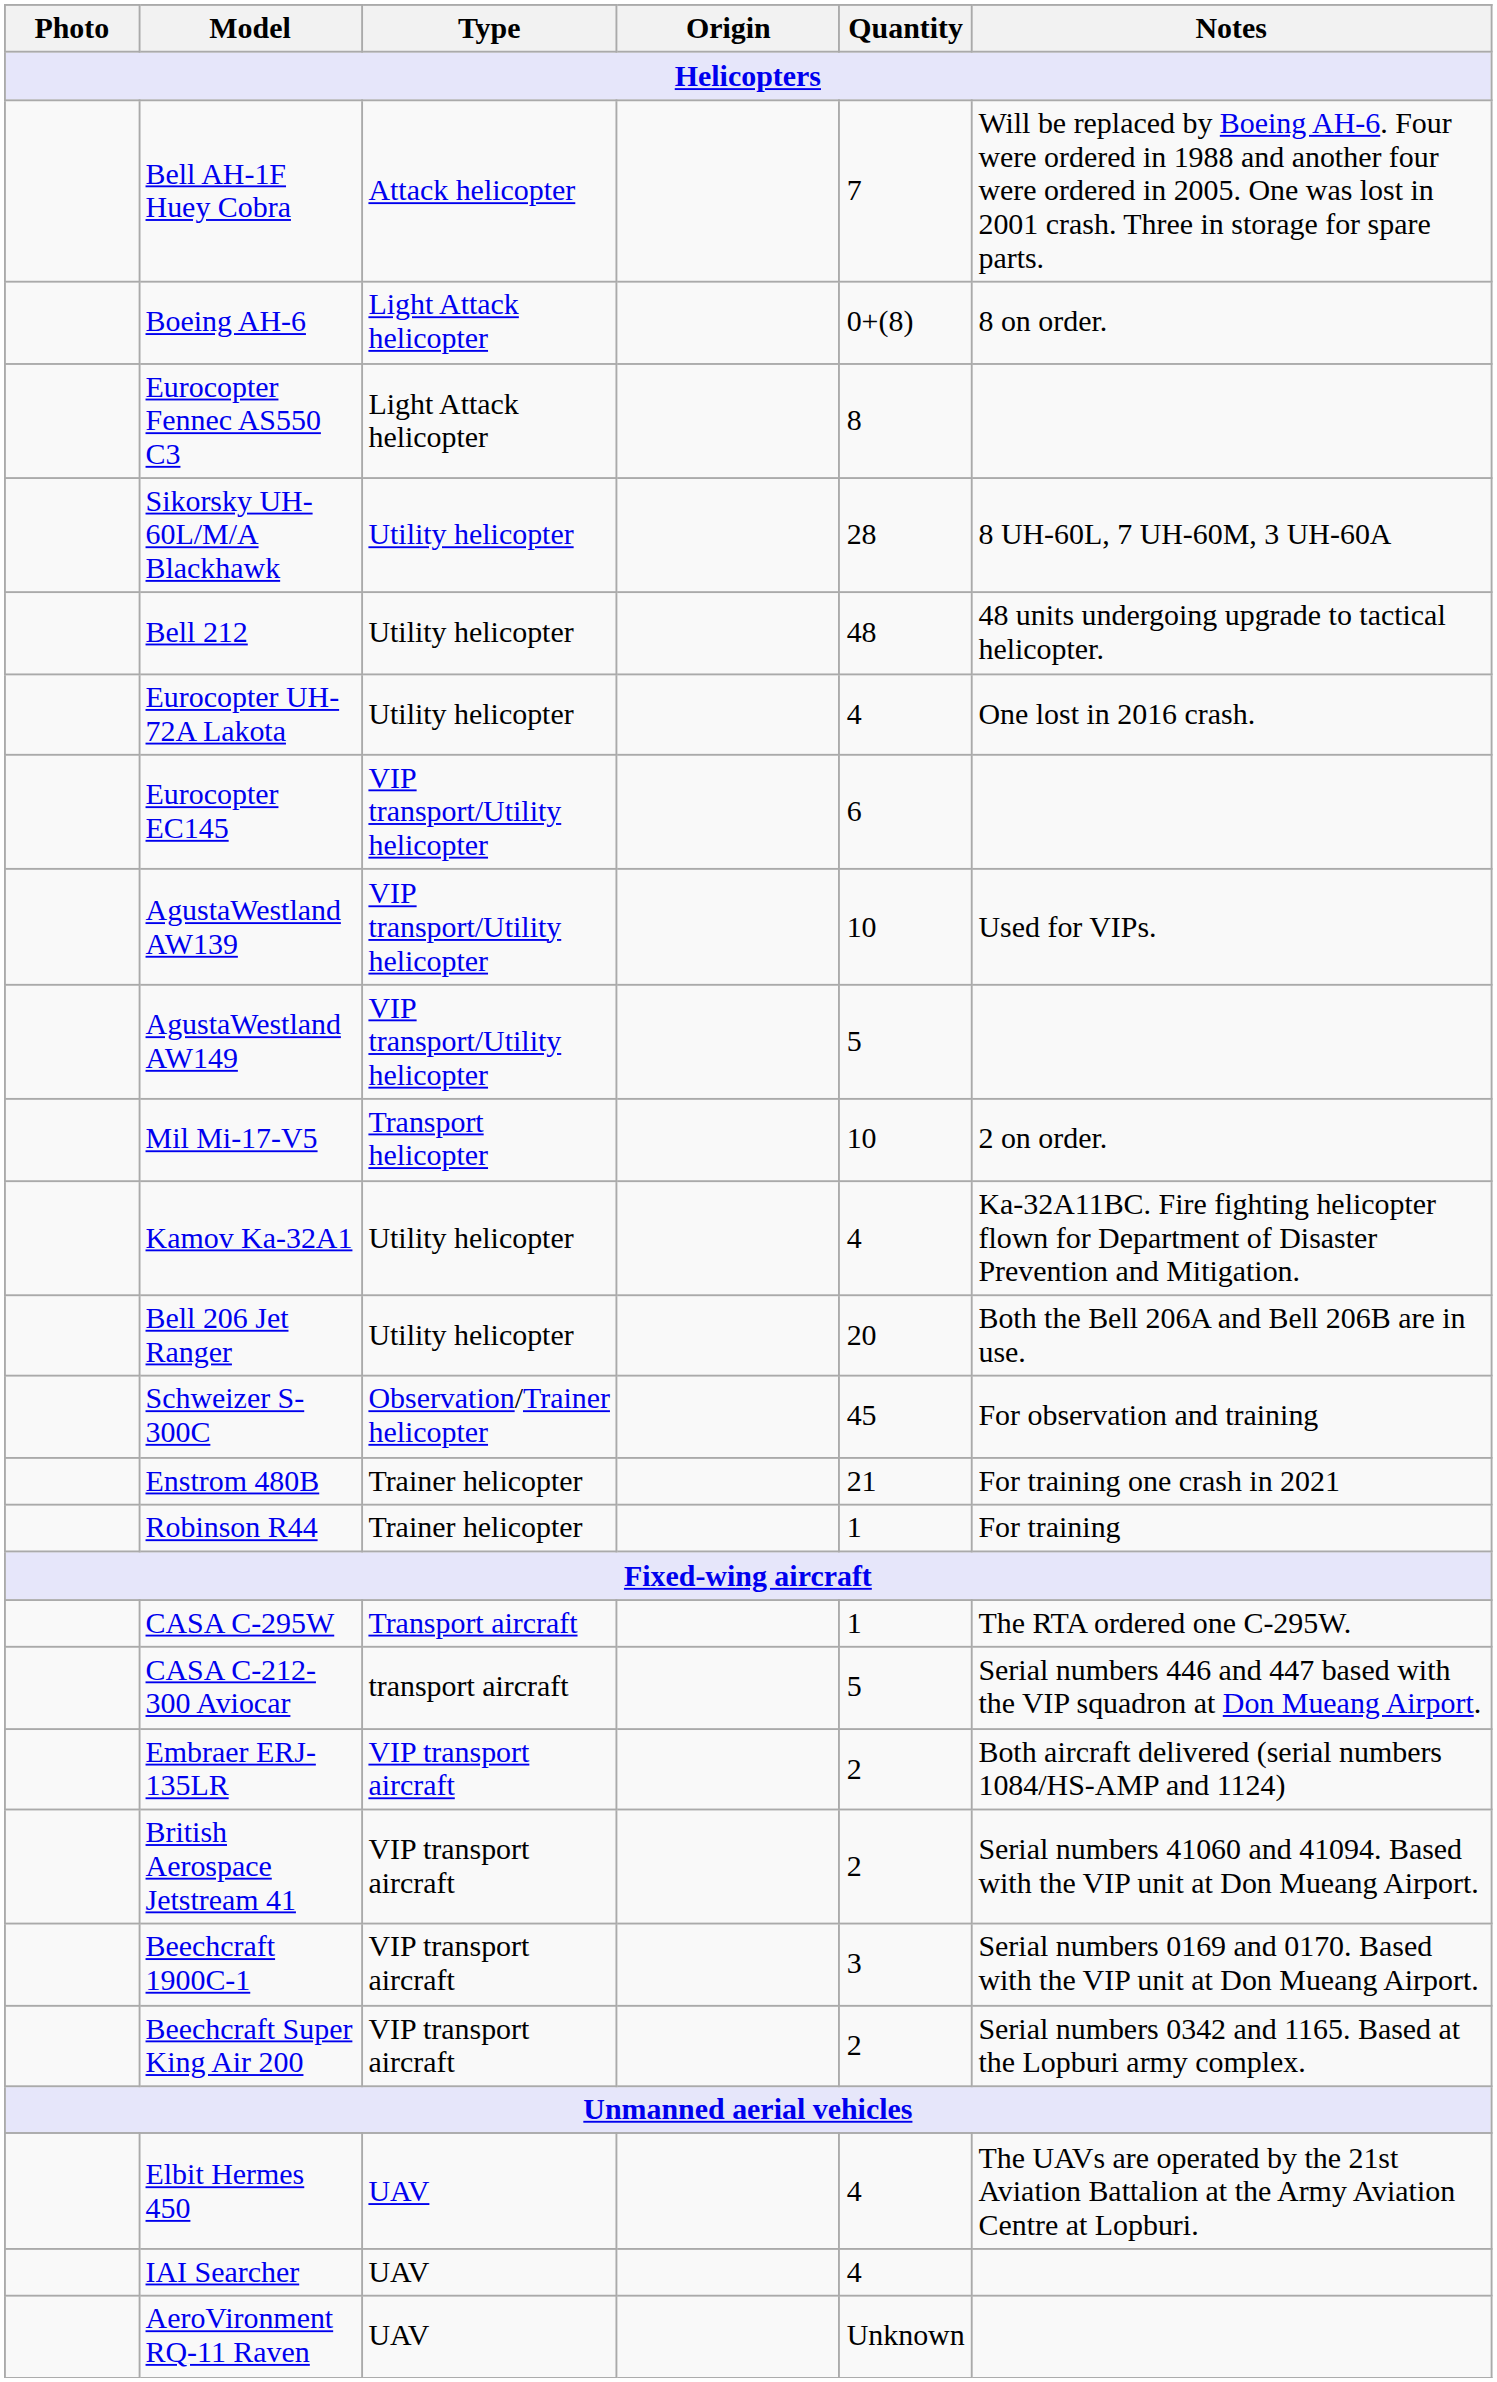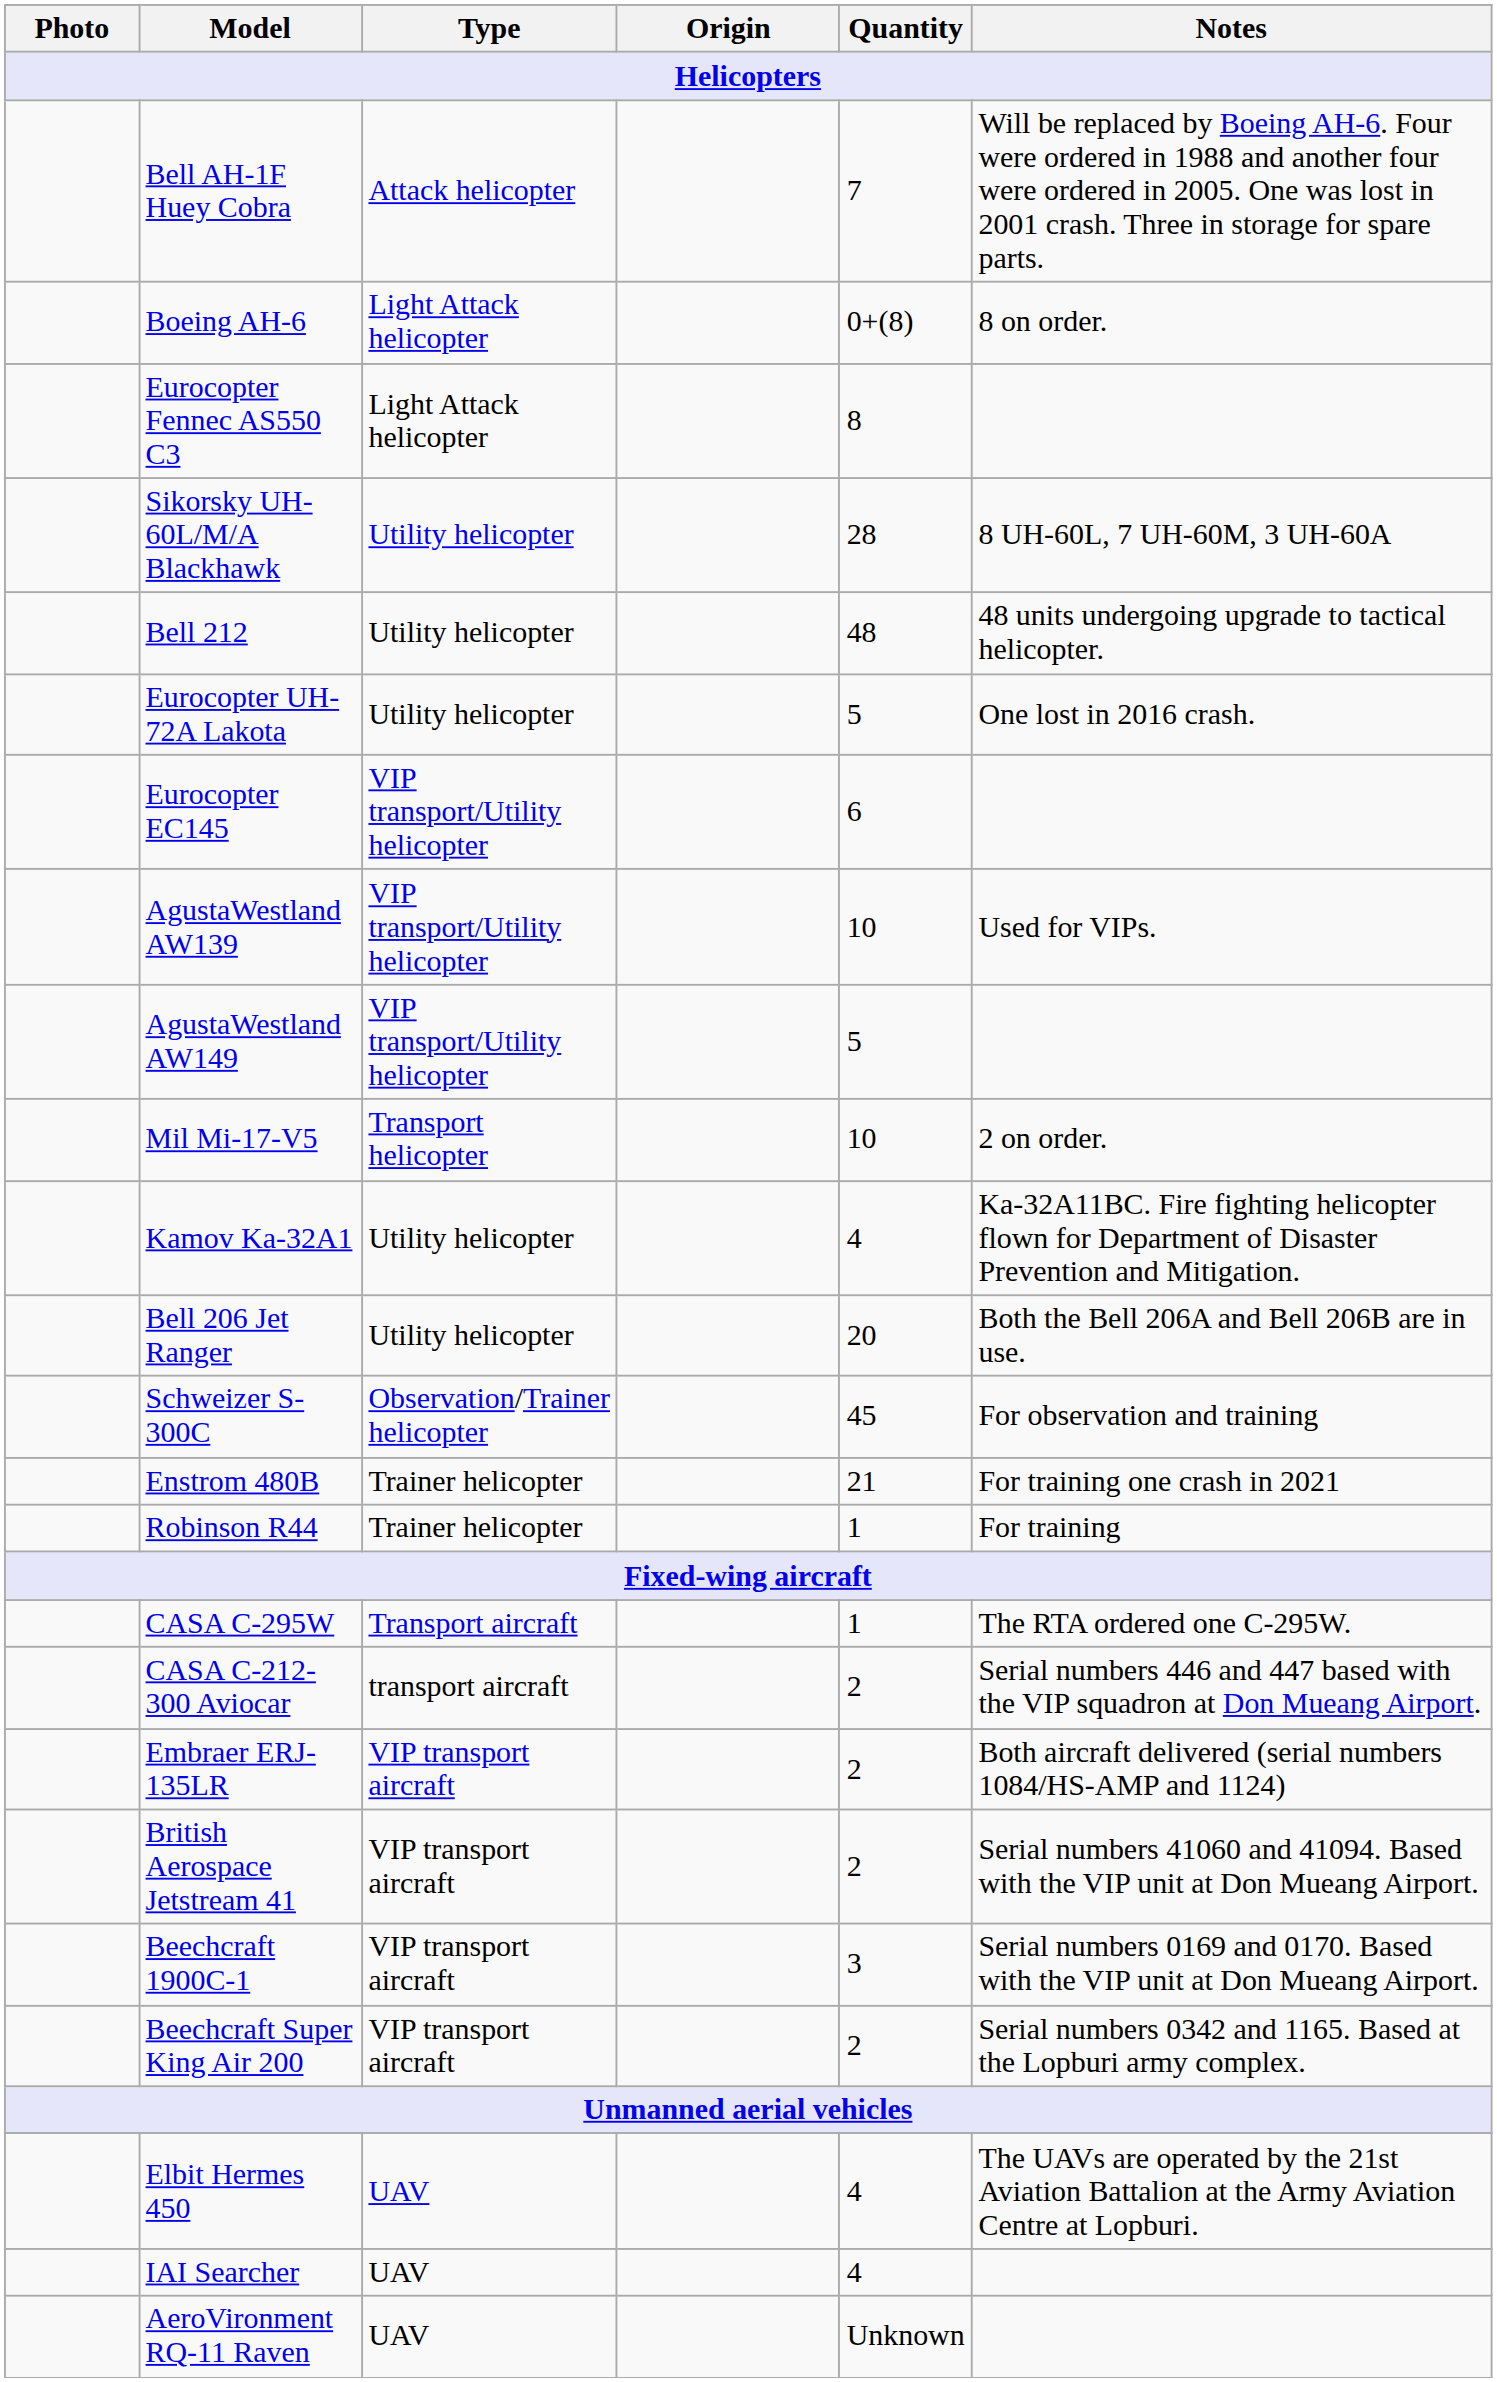(854, 713) 4 -> (854, 713) 5
(854, 1687) 5 -> (854, 1687) 2
